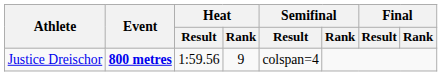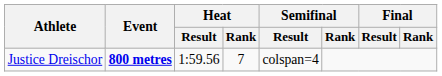(241, 60) 9 -> (241, 60) 7
